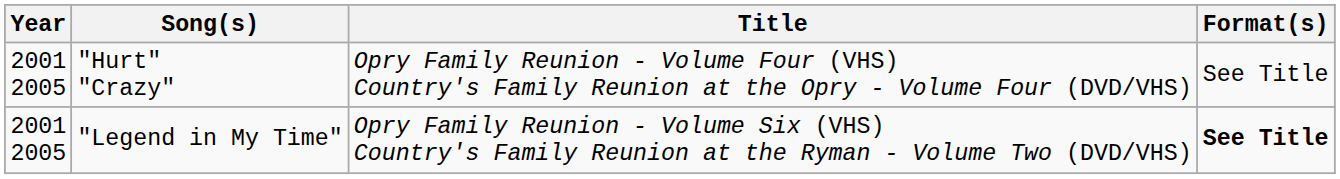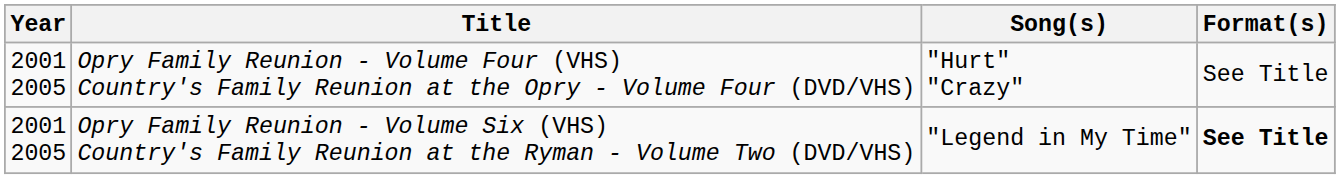columns swapped: (773, 24) <-> (210, 24)
